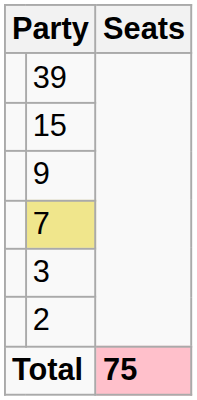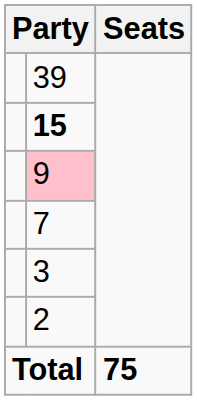(50, 126) normal -> (50, 126) bold
(41, 175) no background -> (41, 175) pink background
(41, 223) khaki background -> (41, 223) no background
(120, 369) pink background -> (120, 369) no background
